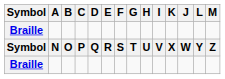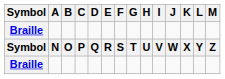columns swapped: (186, 13) <-> (172, 13)
